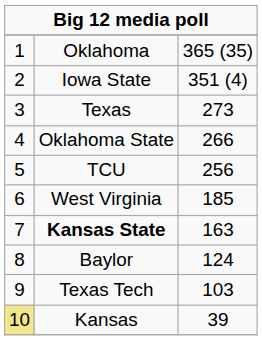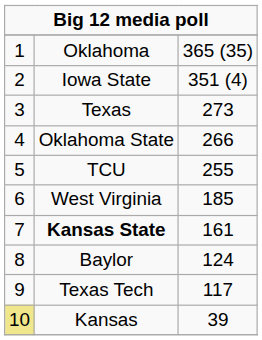(218, 170) 256 -> (218, 170) 255
(218, 229) 163 -> (218, 229) 161
(218, 289) 103 -> (218, 289) 117
